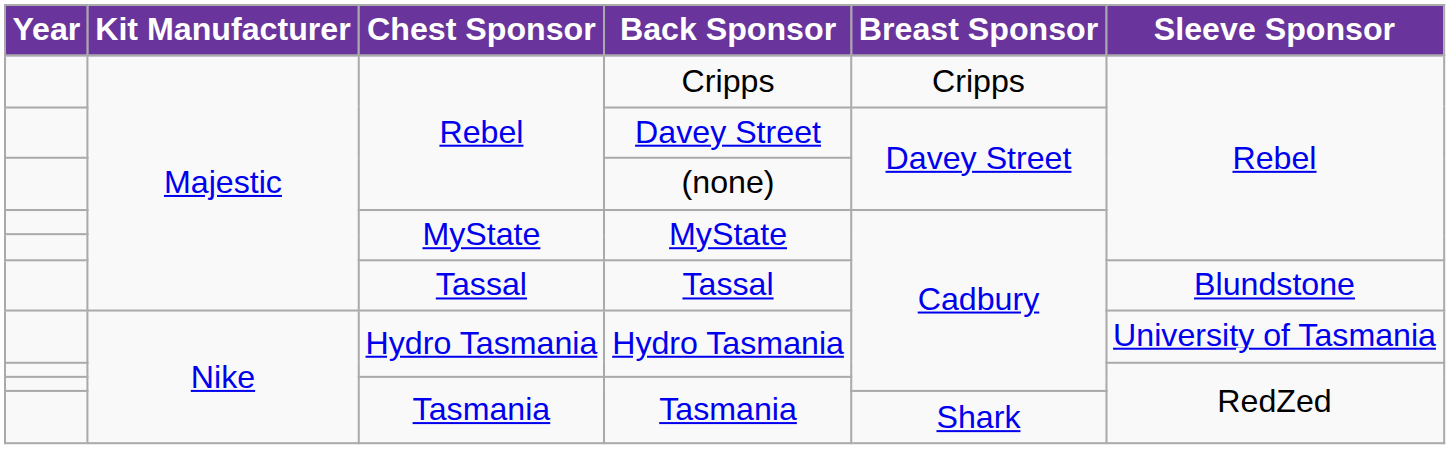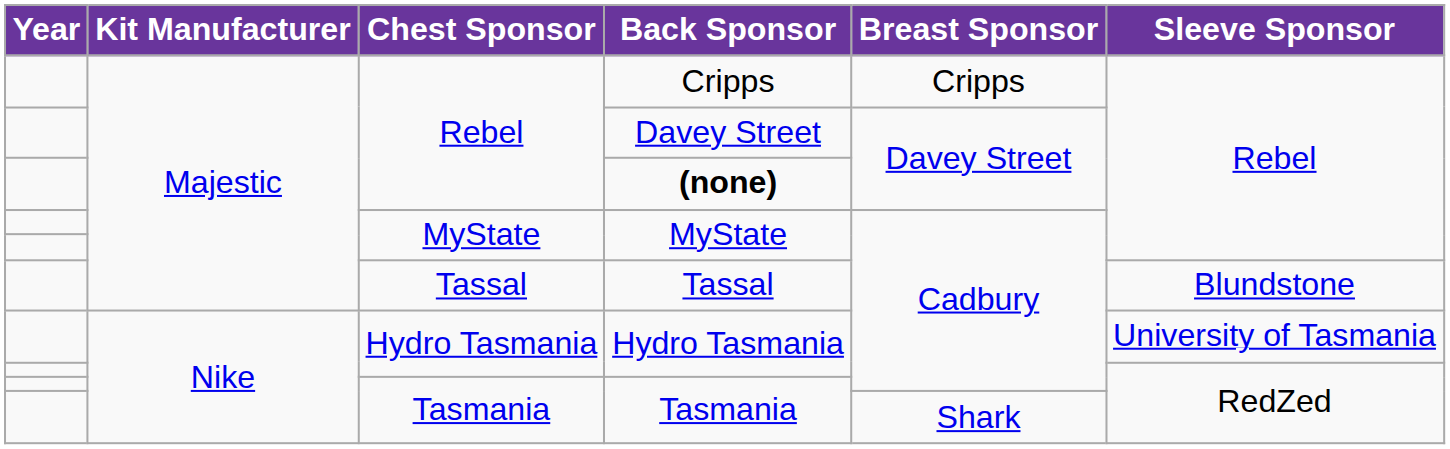(728, 183) normal -> (728, 183) bold
